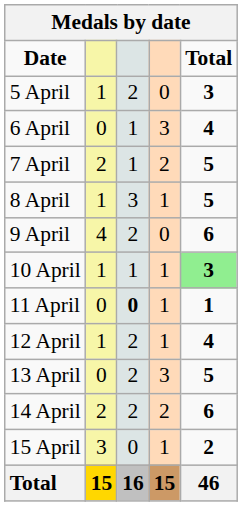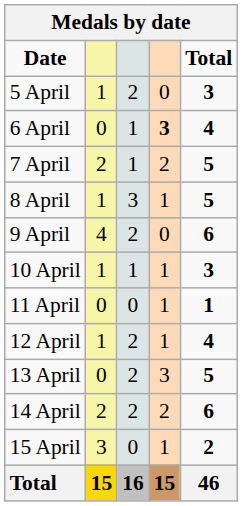(164, 128) normal -> (164, 128) bold
(209, 270) lightgreen background -> (209, 270) no background
(133, 305) bold -> (133, 305) normal
